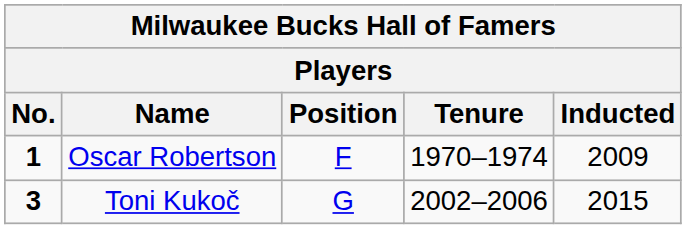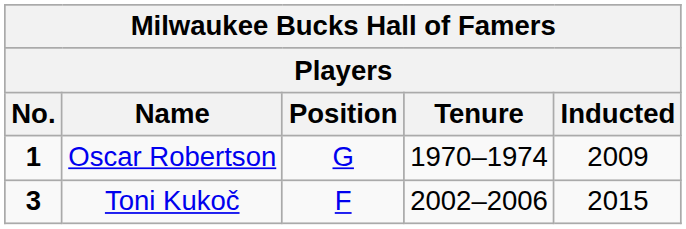(343, 157) F -> (343, 157) G
(343, 200) G -> (343, 200) F
